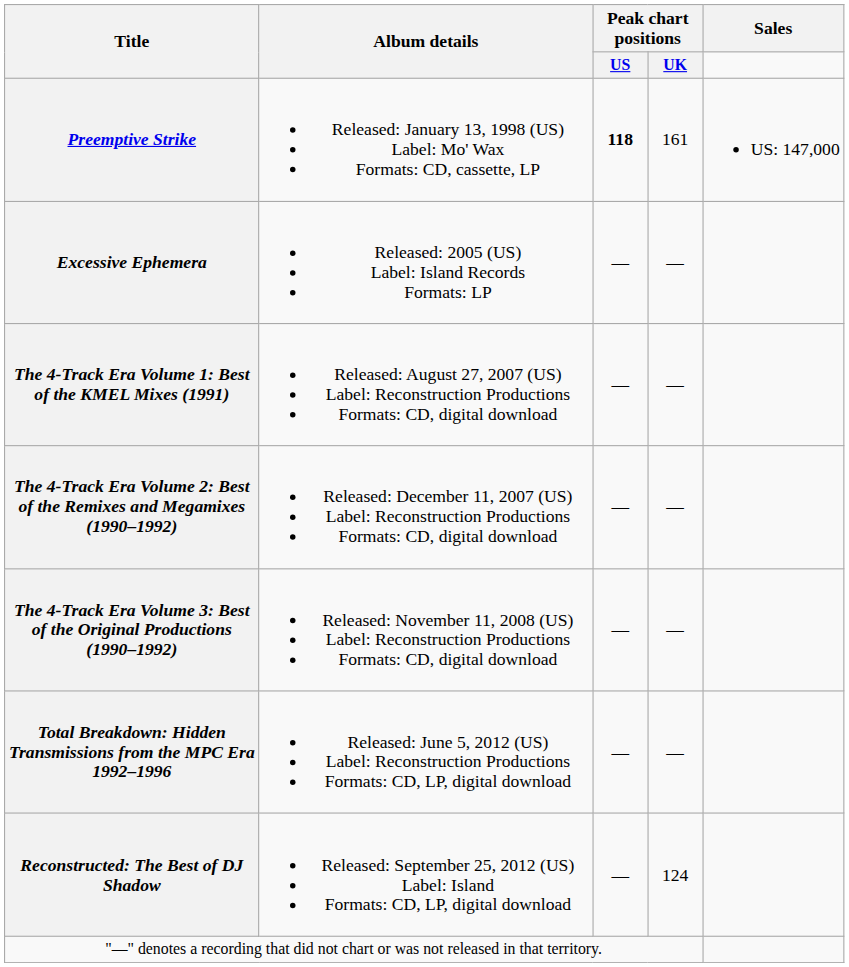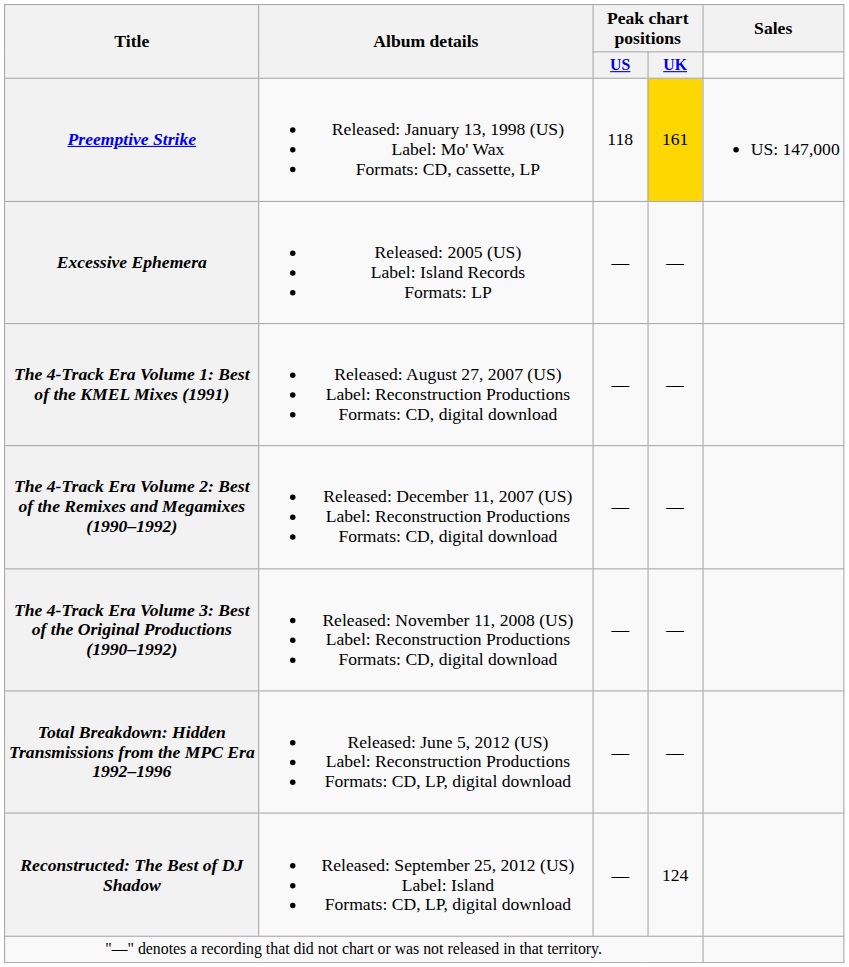(620, 139) bold -> (620, 139) normal
(675, 139) no background -> (675, 139) gold background
